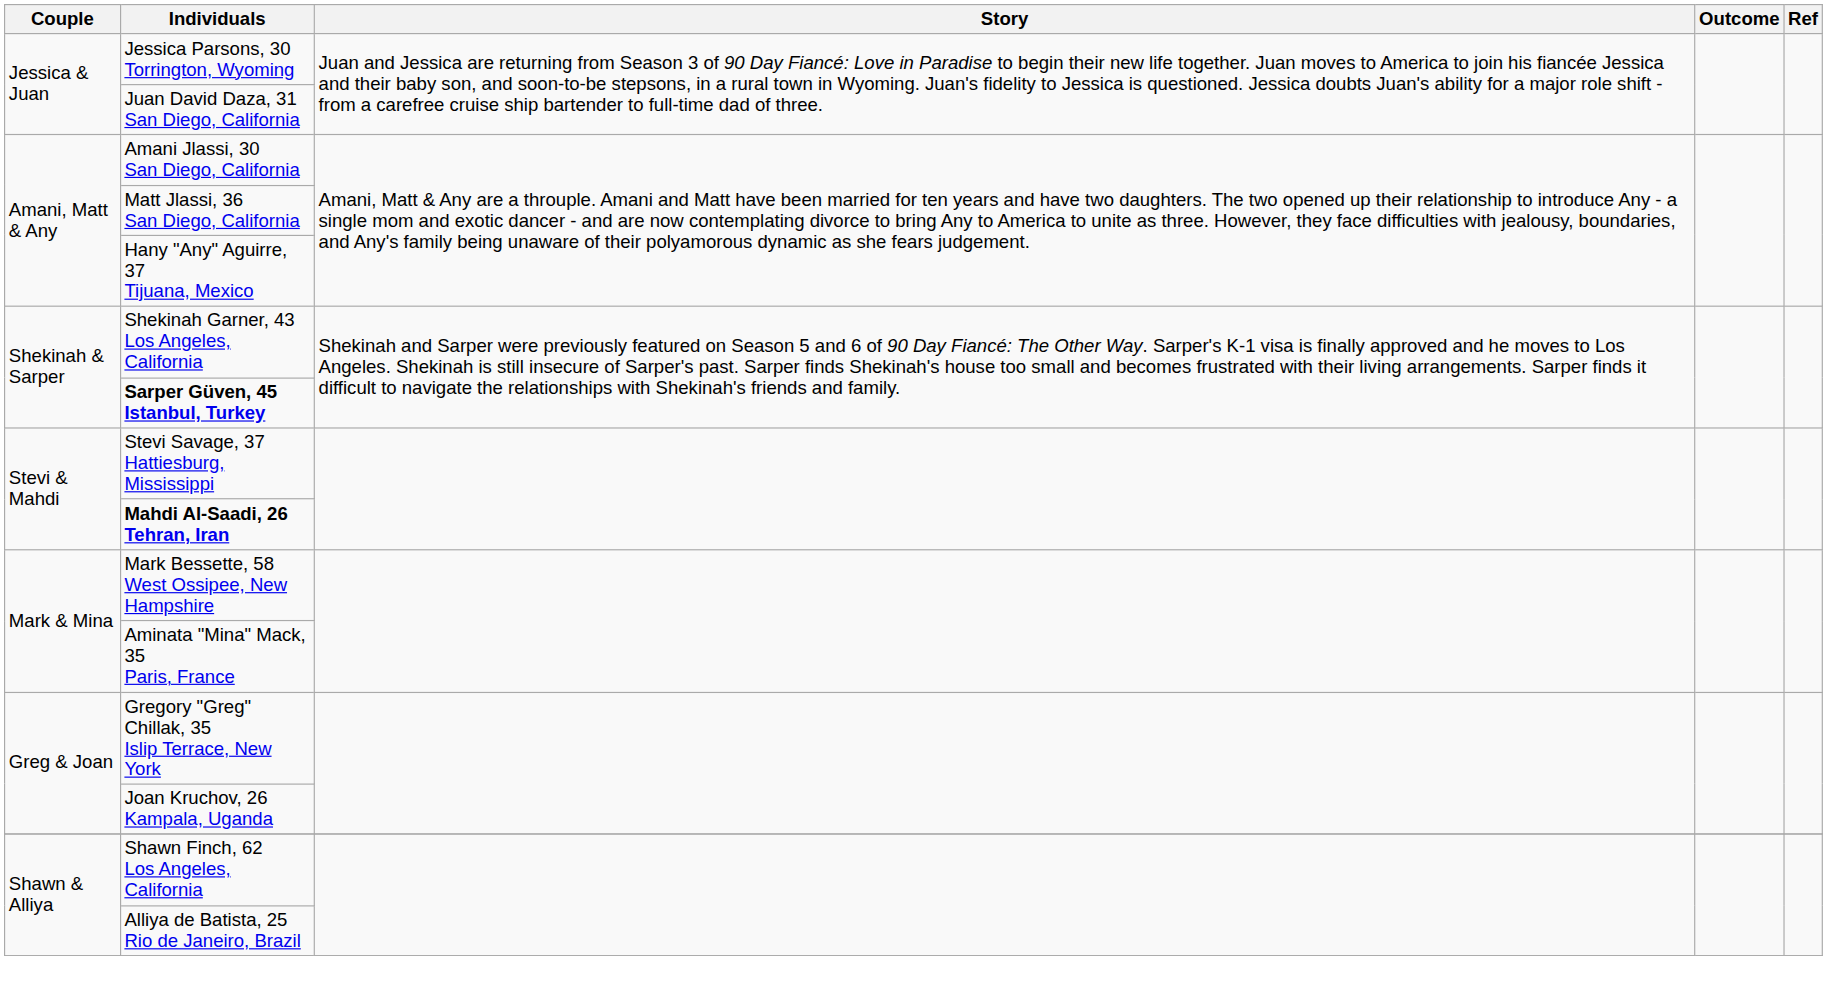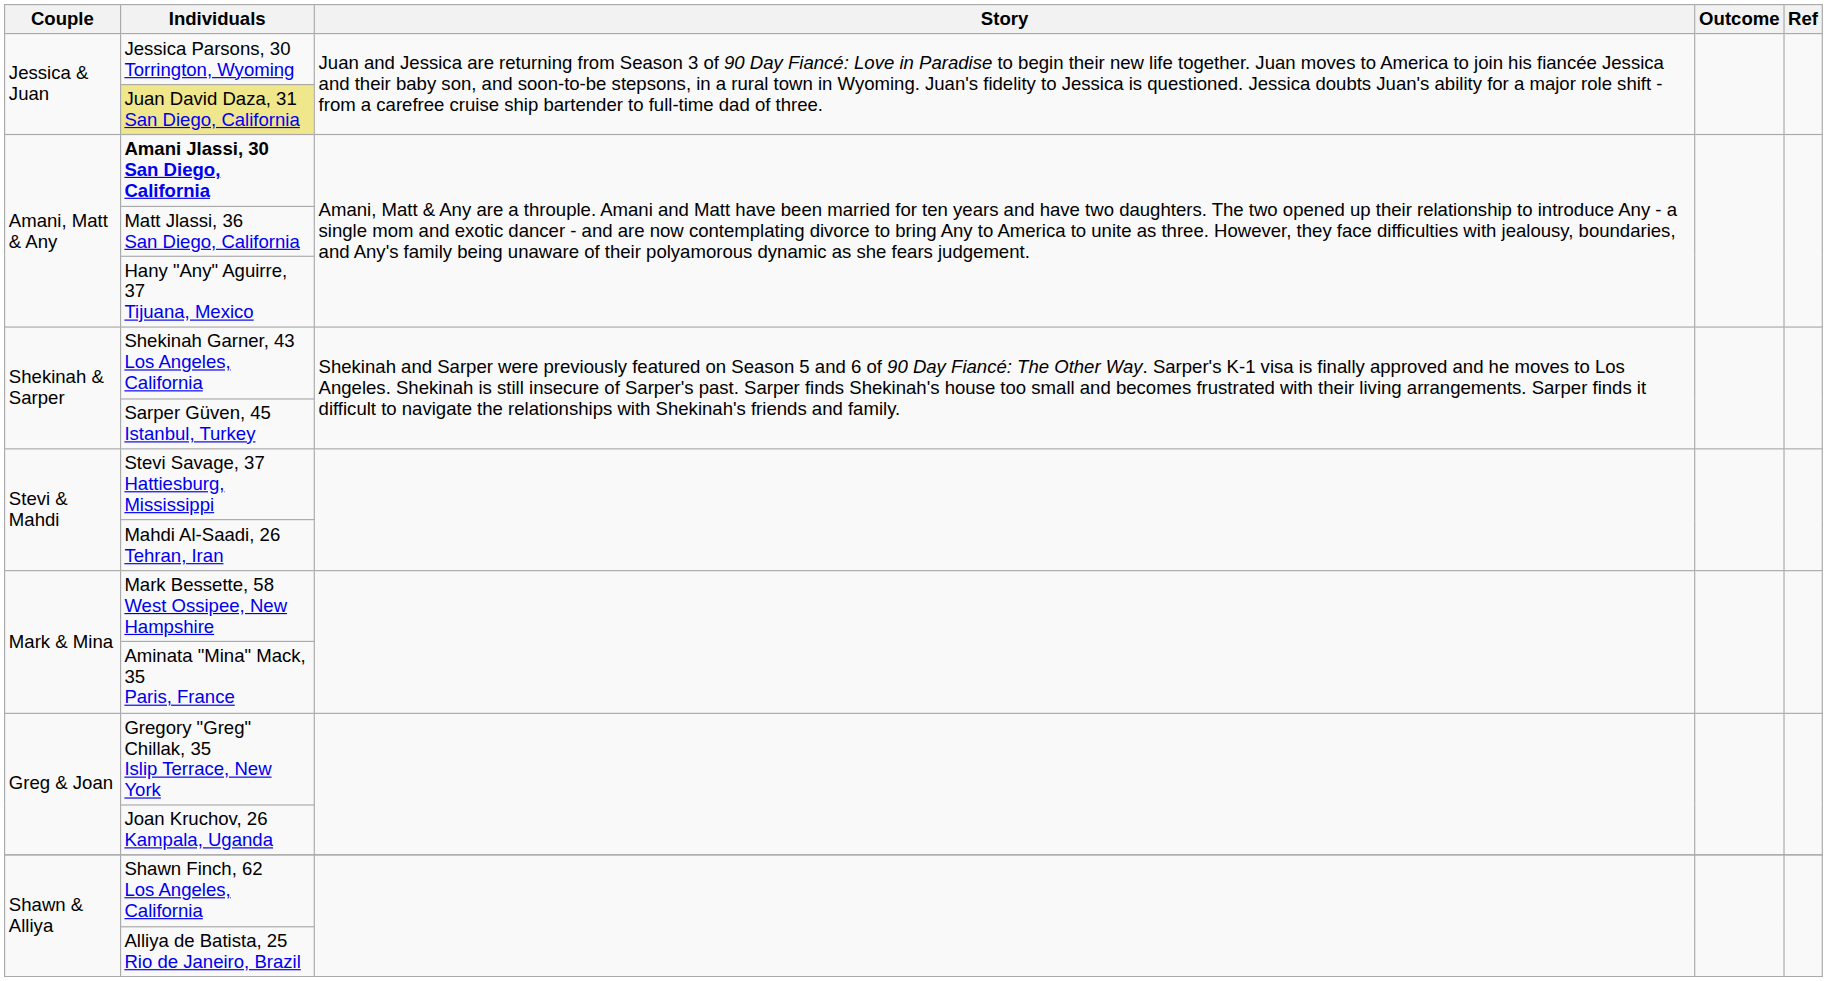(212, 109) no background -> (212, 109) khaki background
(212, 159) normal -> (197, 170) bold
(201, 402) bold -> (198, 423) normal
(206, 524) bold -> (202, 545) normal
